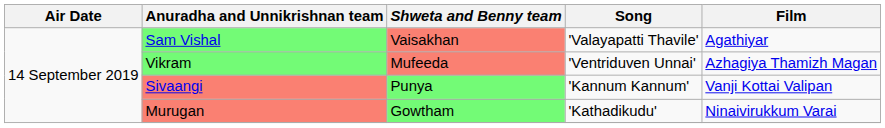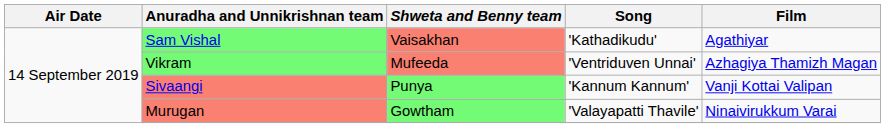(633, 39) 'Valayapatti Thavile' -> (613, 39) 'Kathadikudu'
(613, 110) 'Kathadikudu' -> (633, 110) 'Valayapatti Thavile'
